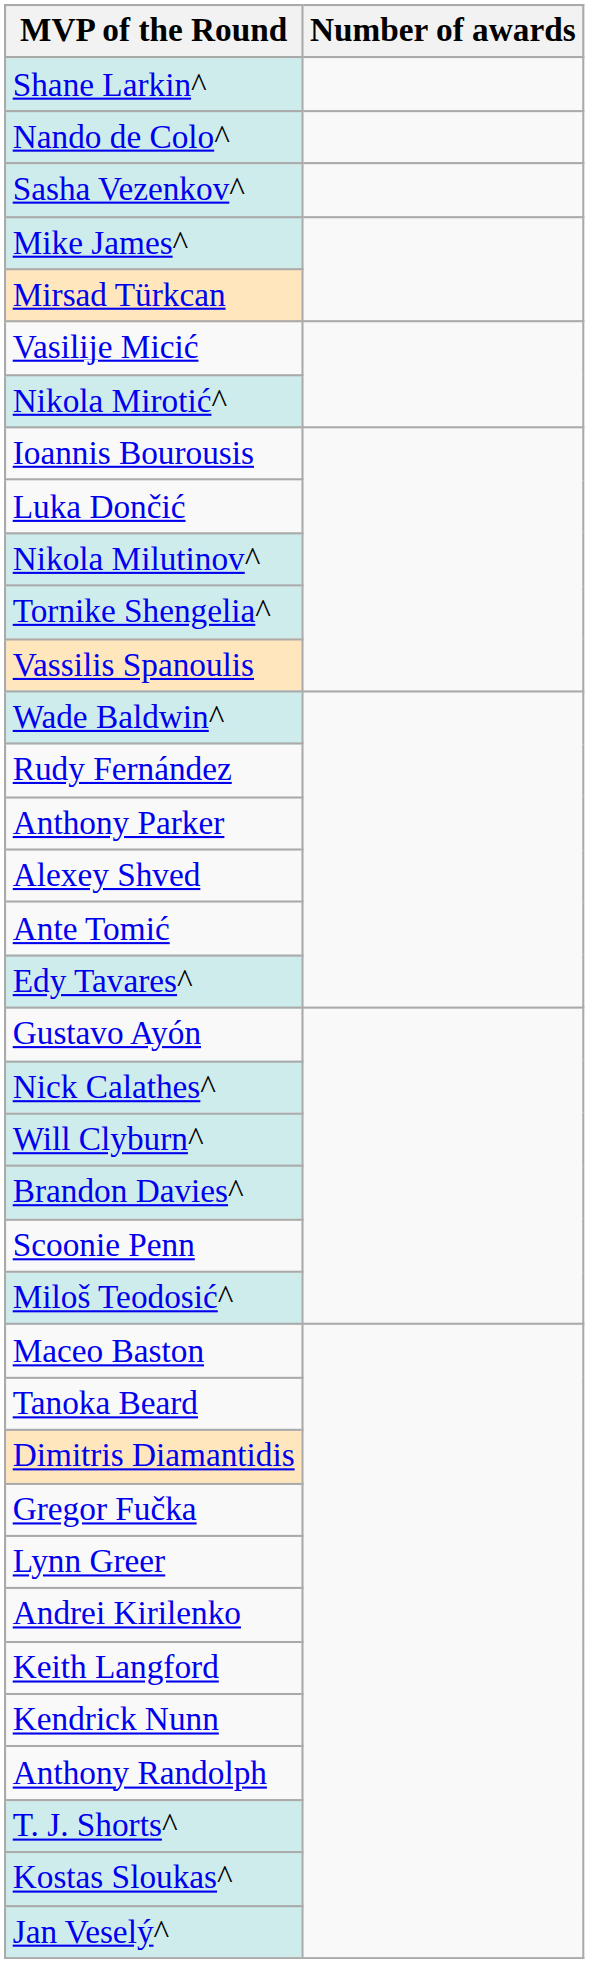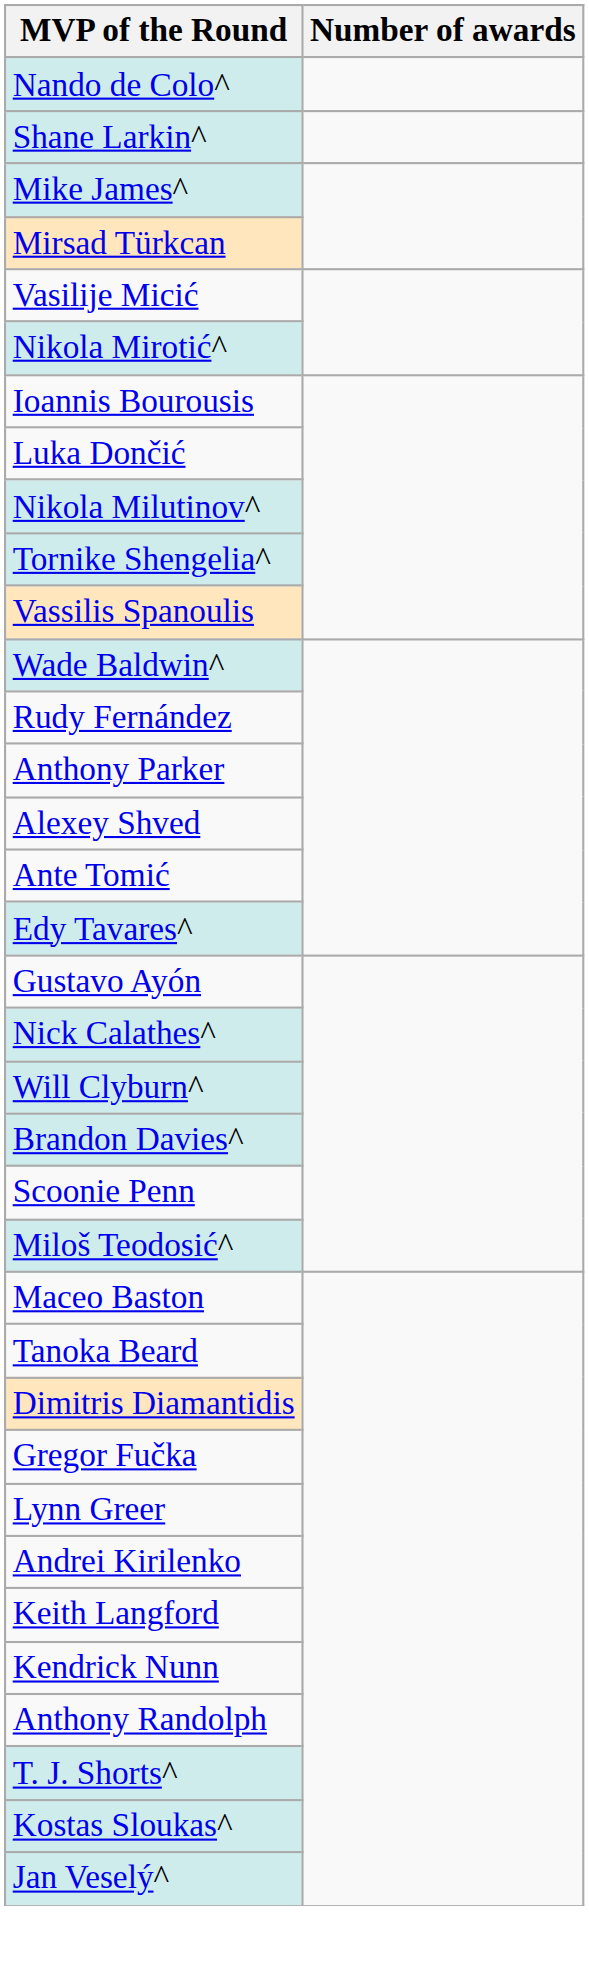rows swapped: (110, 83) <-> (121, 136)
- row: (129, 189)
